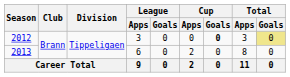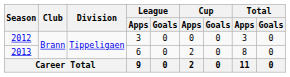(218, 38) bold -> (218, 38) normal
(271, 38) khaki background -> (271, 38) no background
